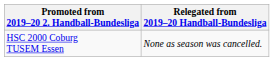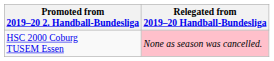(203, 43) no background -> (203, 43) pink background
